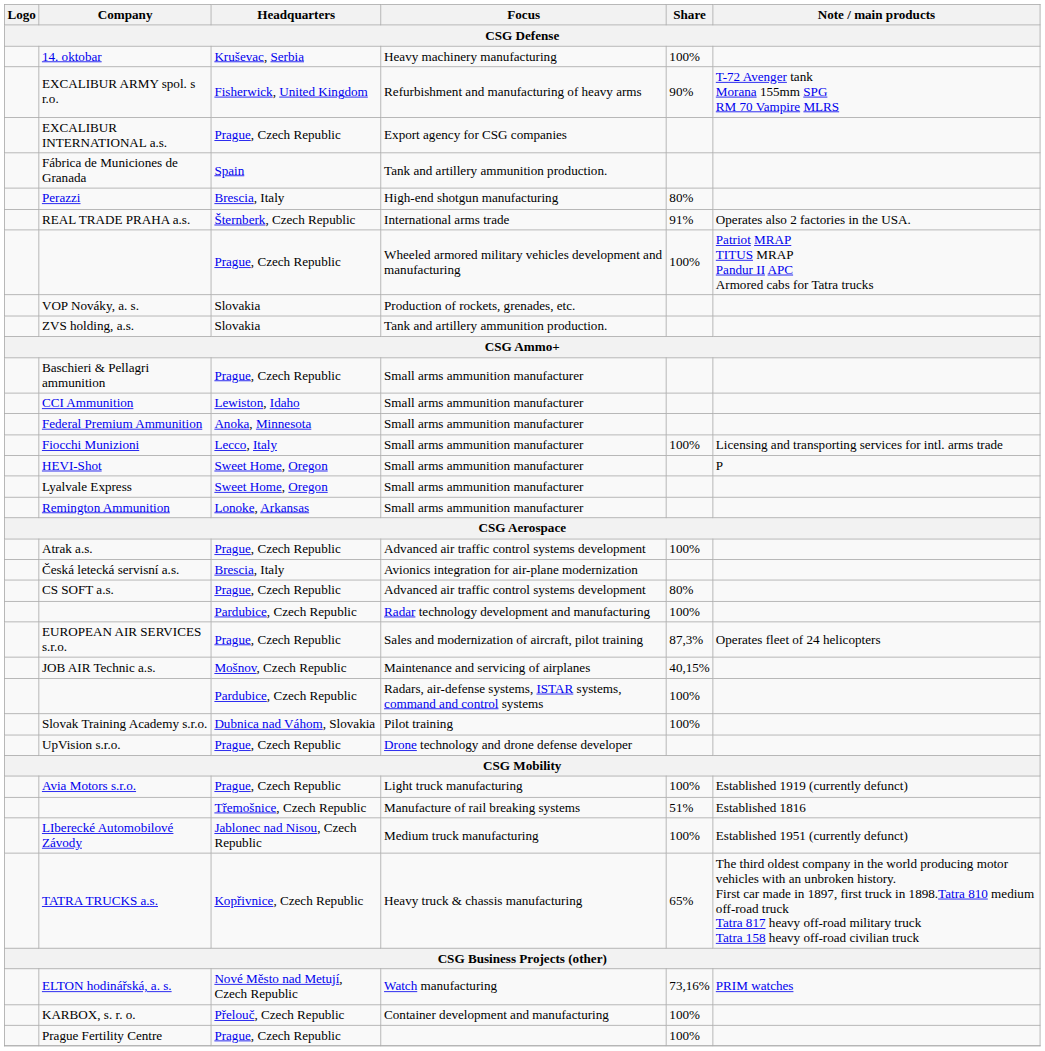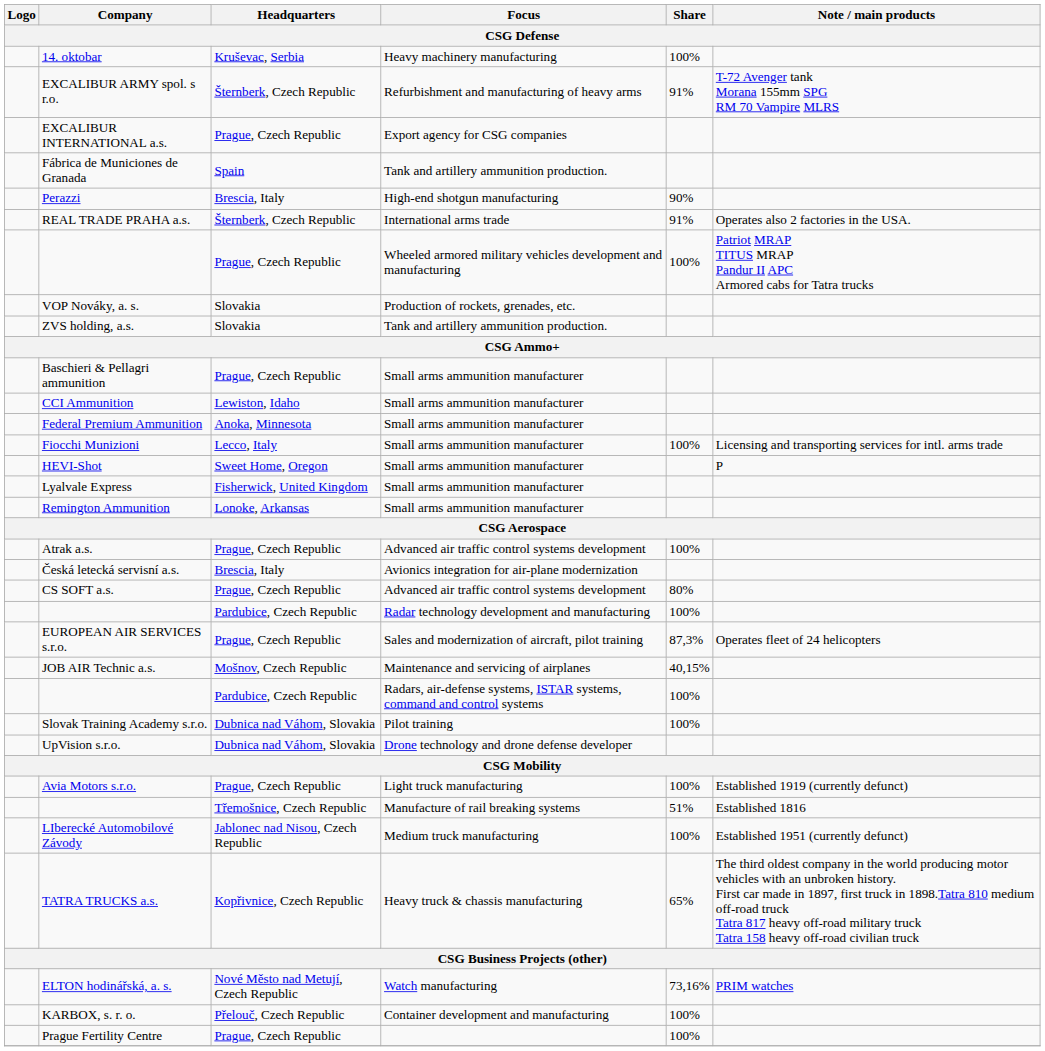(291, 92) Fisherwick, United Kingdom -> (285, 92) Šternberk, Czech Republic
(681, 92) 90% -> (681, 92) 91%
(681, 198) 80% -> (681, 198) 90%
(271, 486) Sweet Home, Oregon -> (291, 486) Fisherwick, United Kingdom
(278, 745) Prague, Czech Republic -> (295, 745) Dubnica nad Váhom, Slovakia
